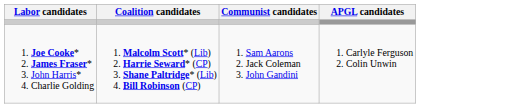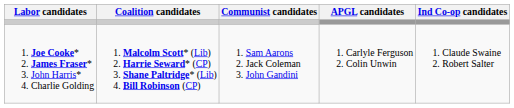+ column: (463, 12)
